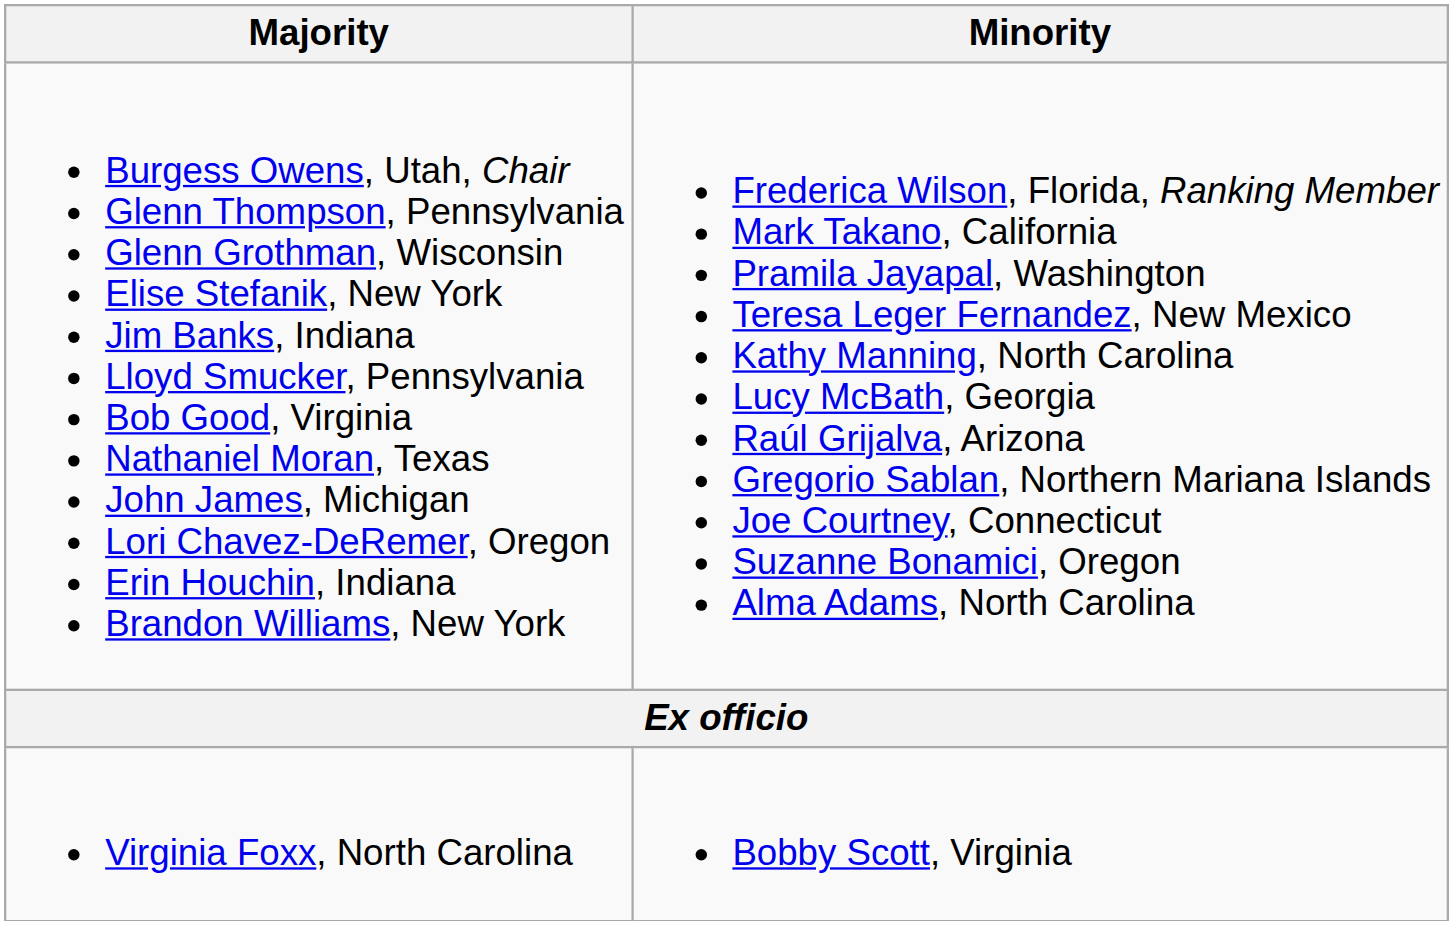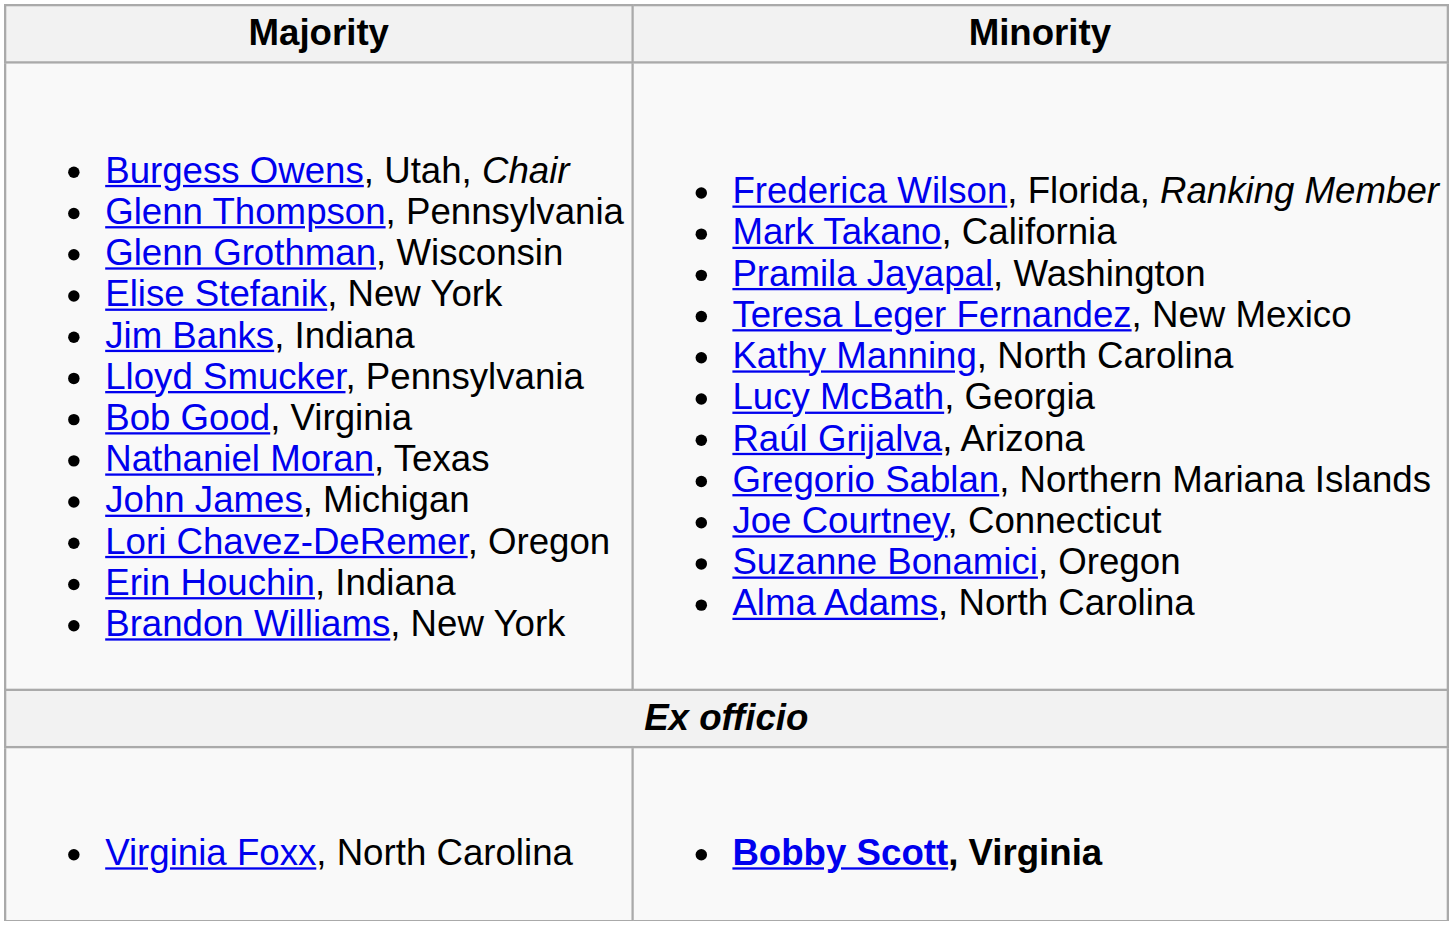(1040, 854) normal -> (1040, 854) bold
